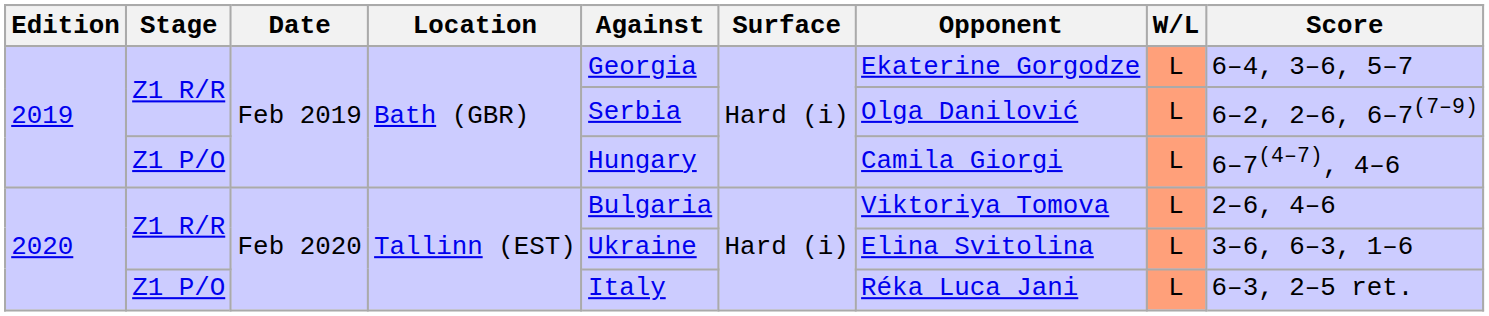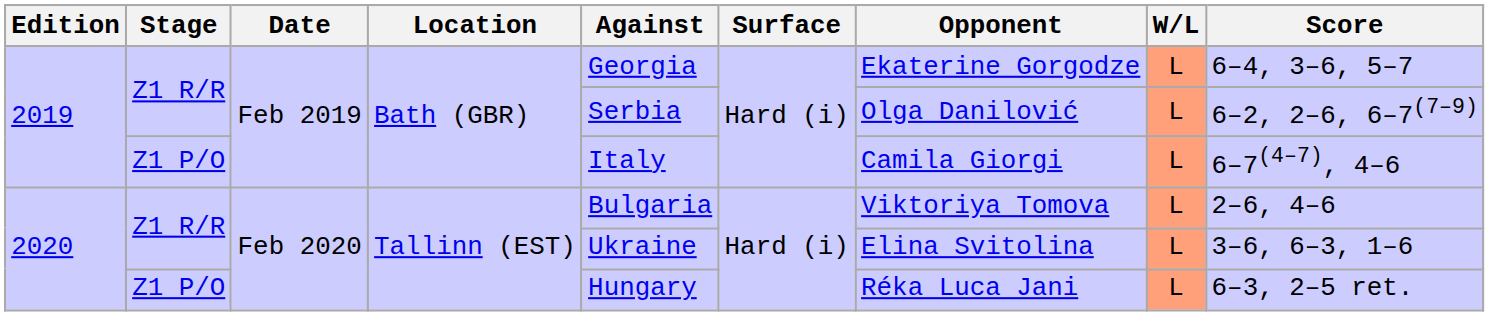(642, 161) Hungary -> (627, 161) Italy
(627, 289) Italy -> (642, 289) Hungary
